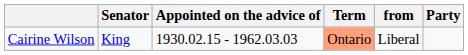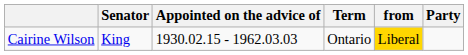(349, 38) lightsalmon background -> (349, 38) no background
(399, 38) no background -> (399, 38) gold background
